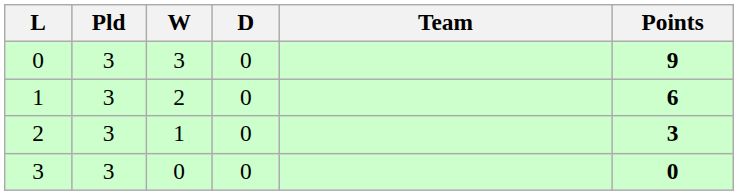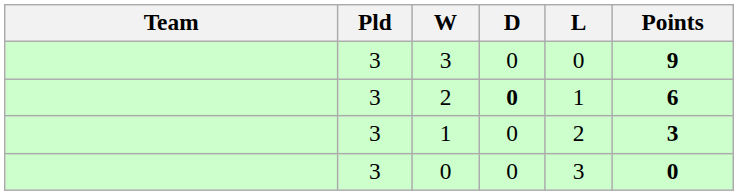columns swapped: (445, 23) <-> (38, 23)
(246, 97) normal -> (512, 97) bold
